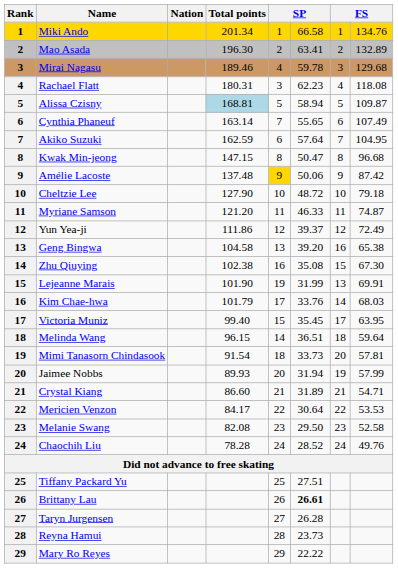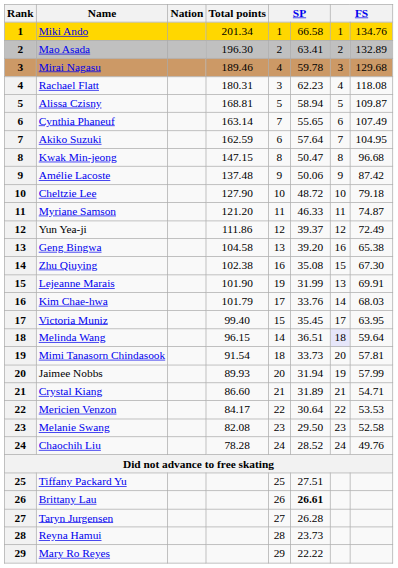(237, 103) lightblue background -> (237, 103) no background
(279, 175) gold background -> (279, 175) no background
(340, 337) no background -> (340, 337) lavender background
